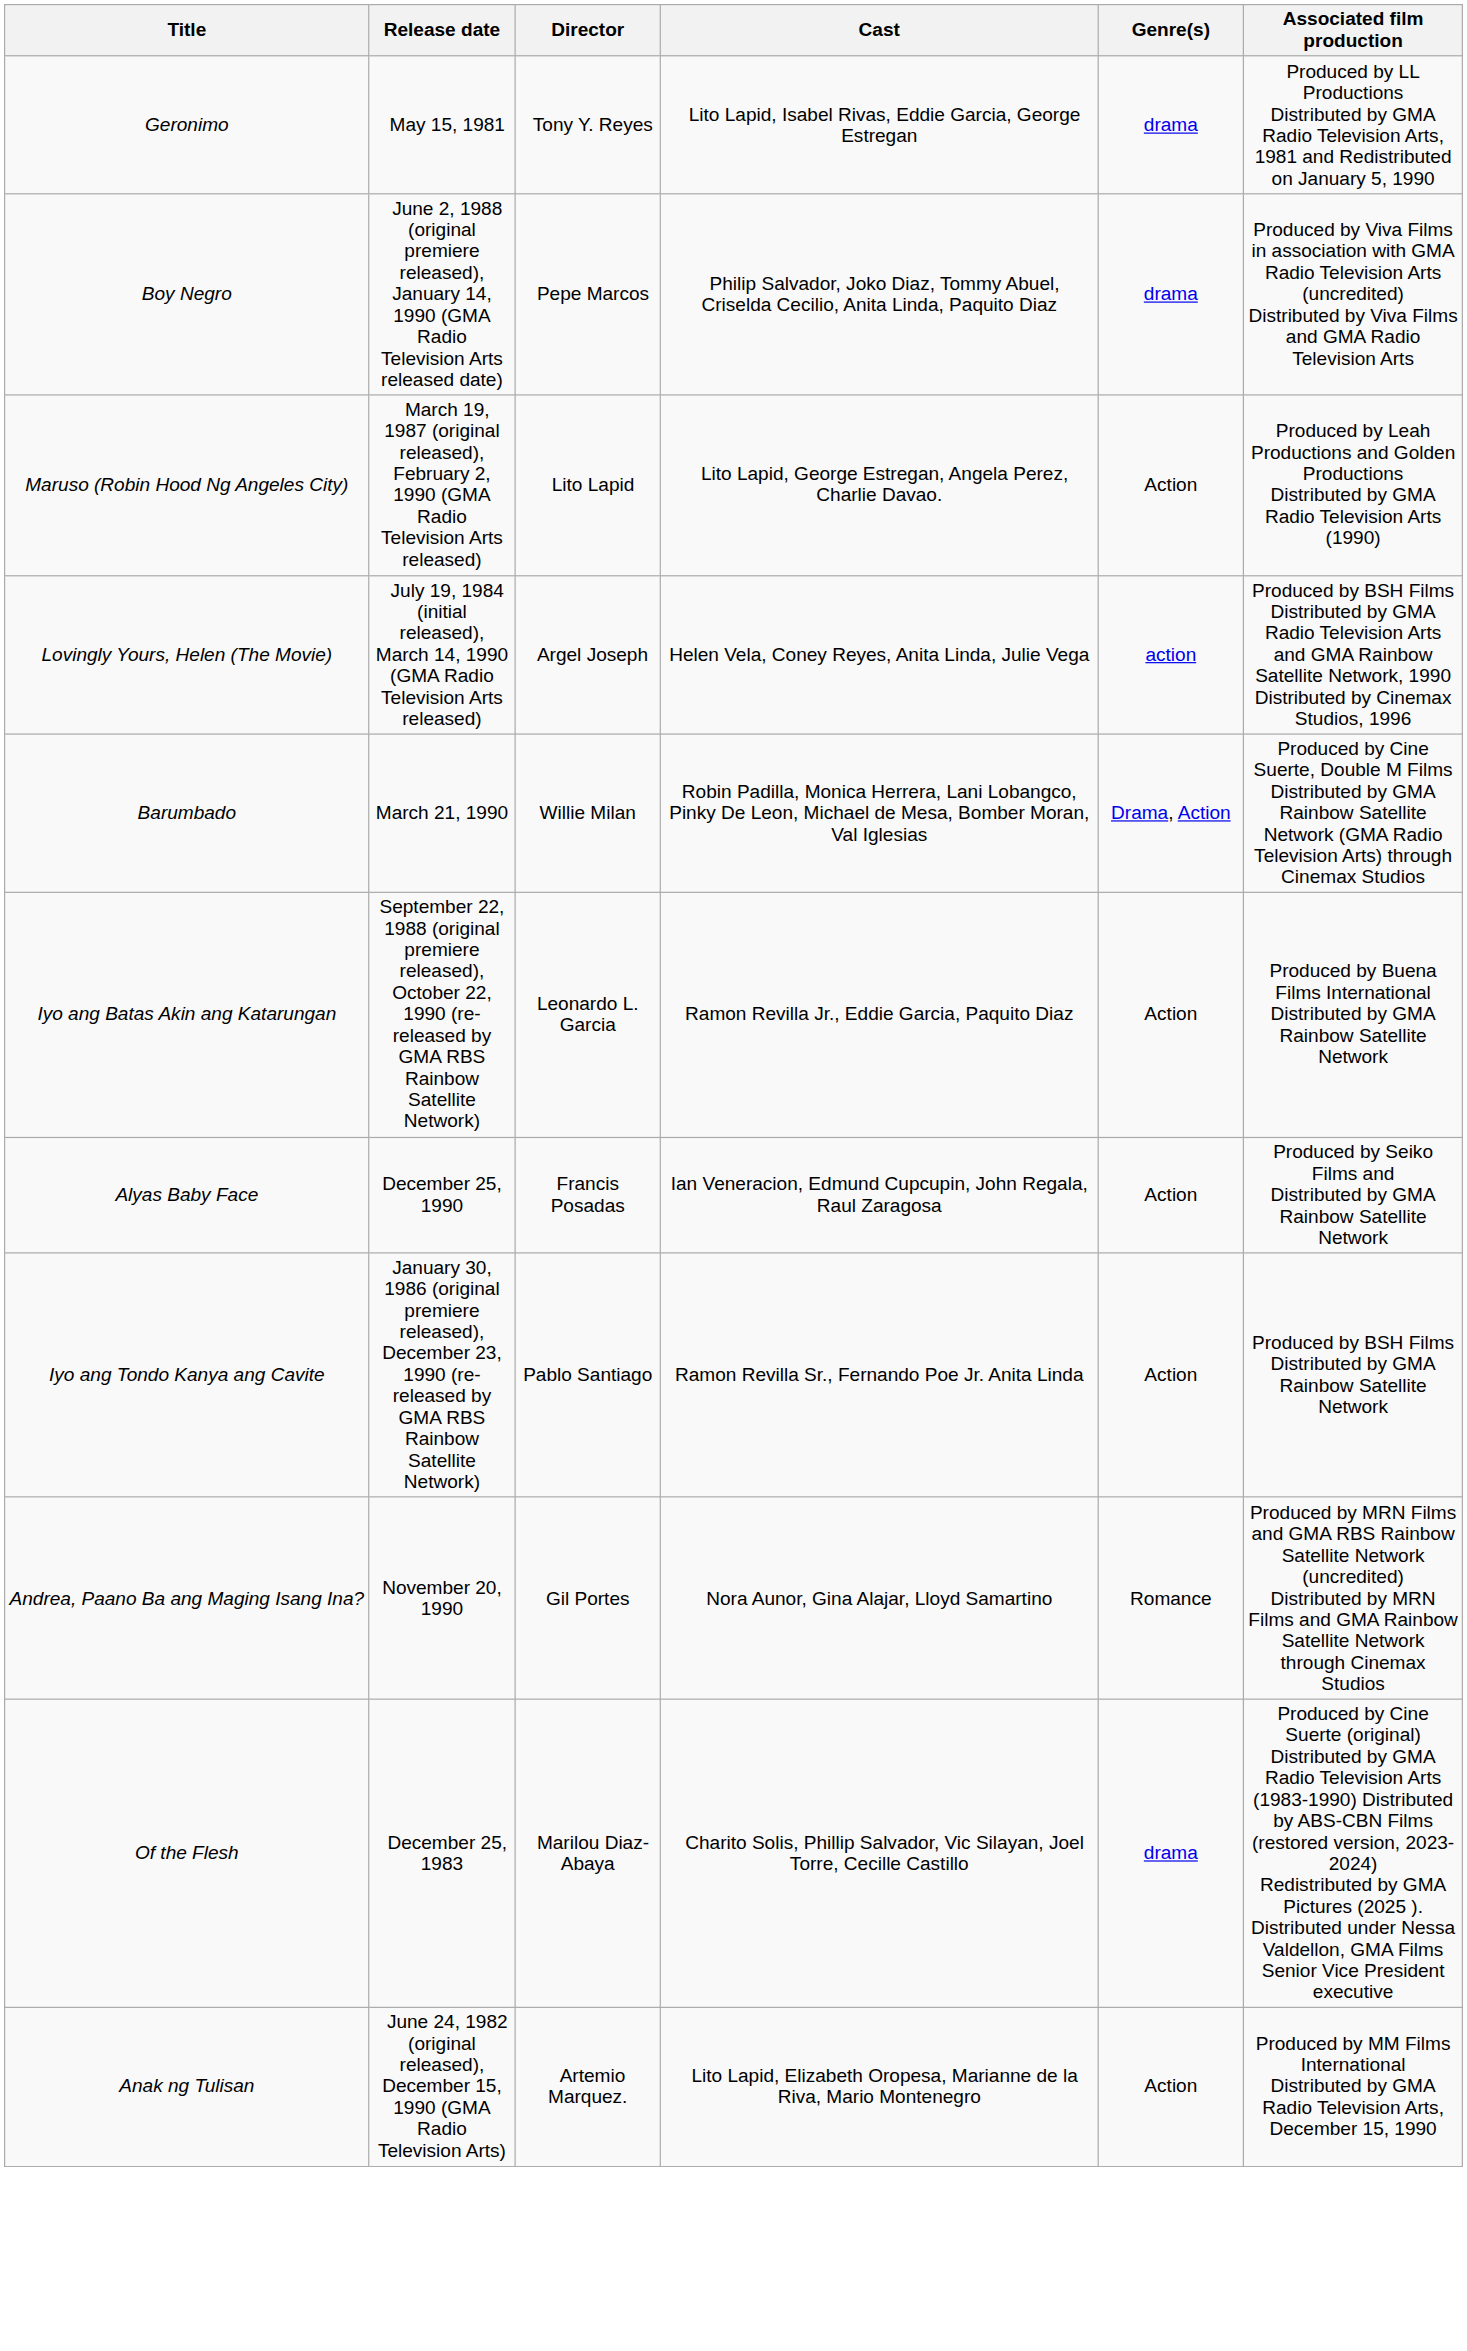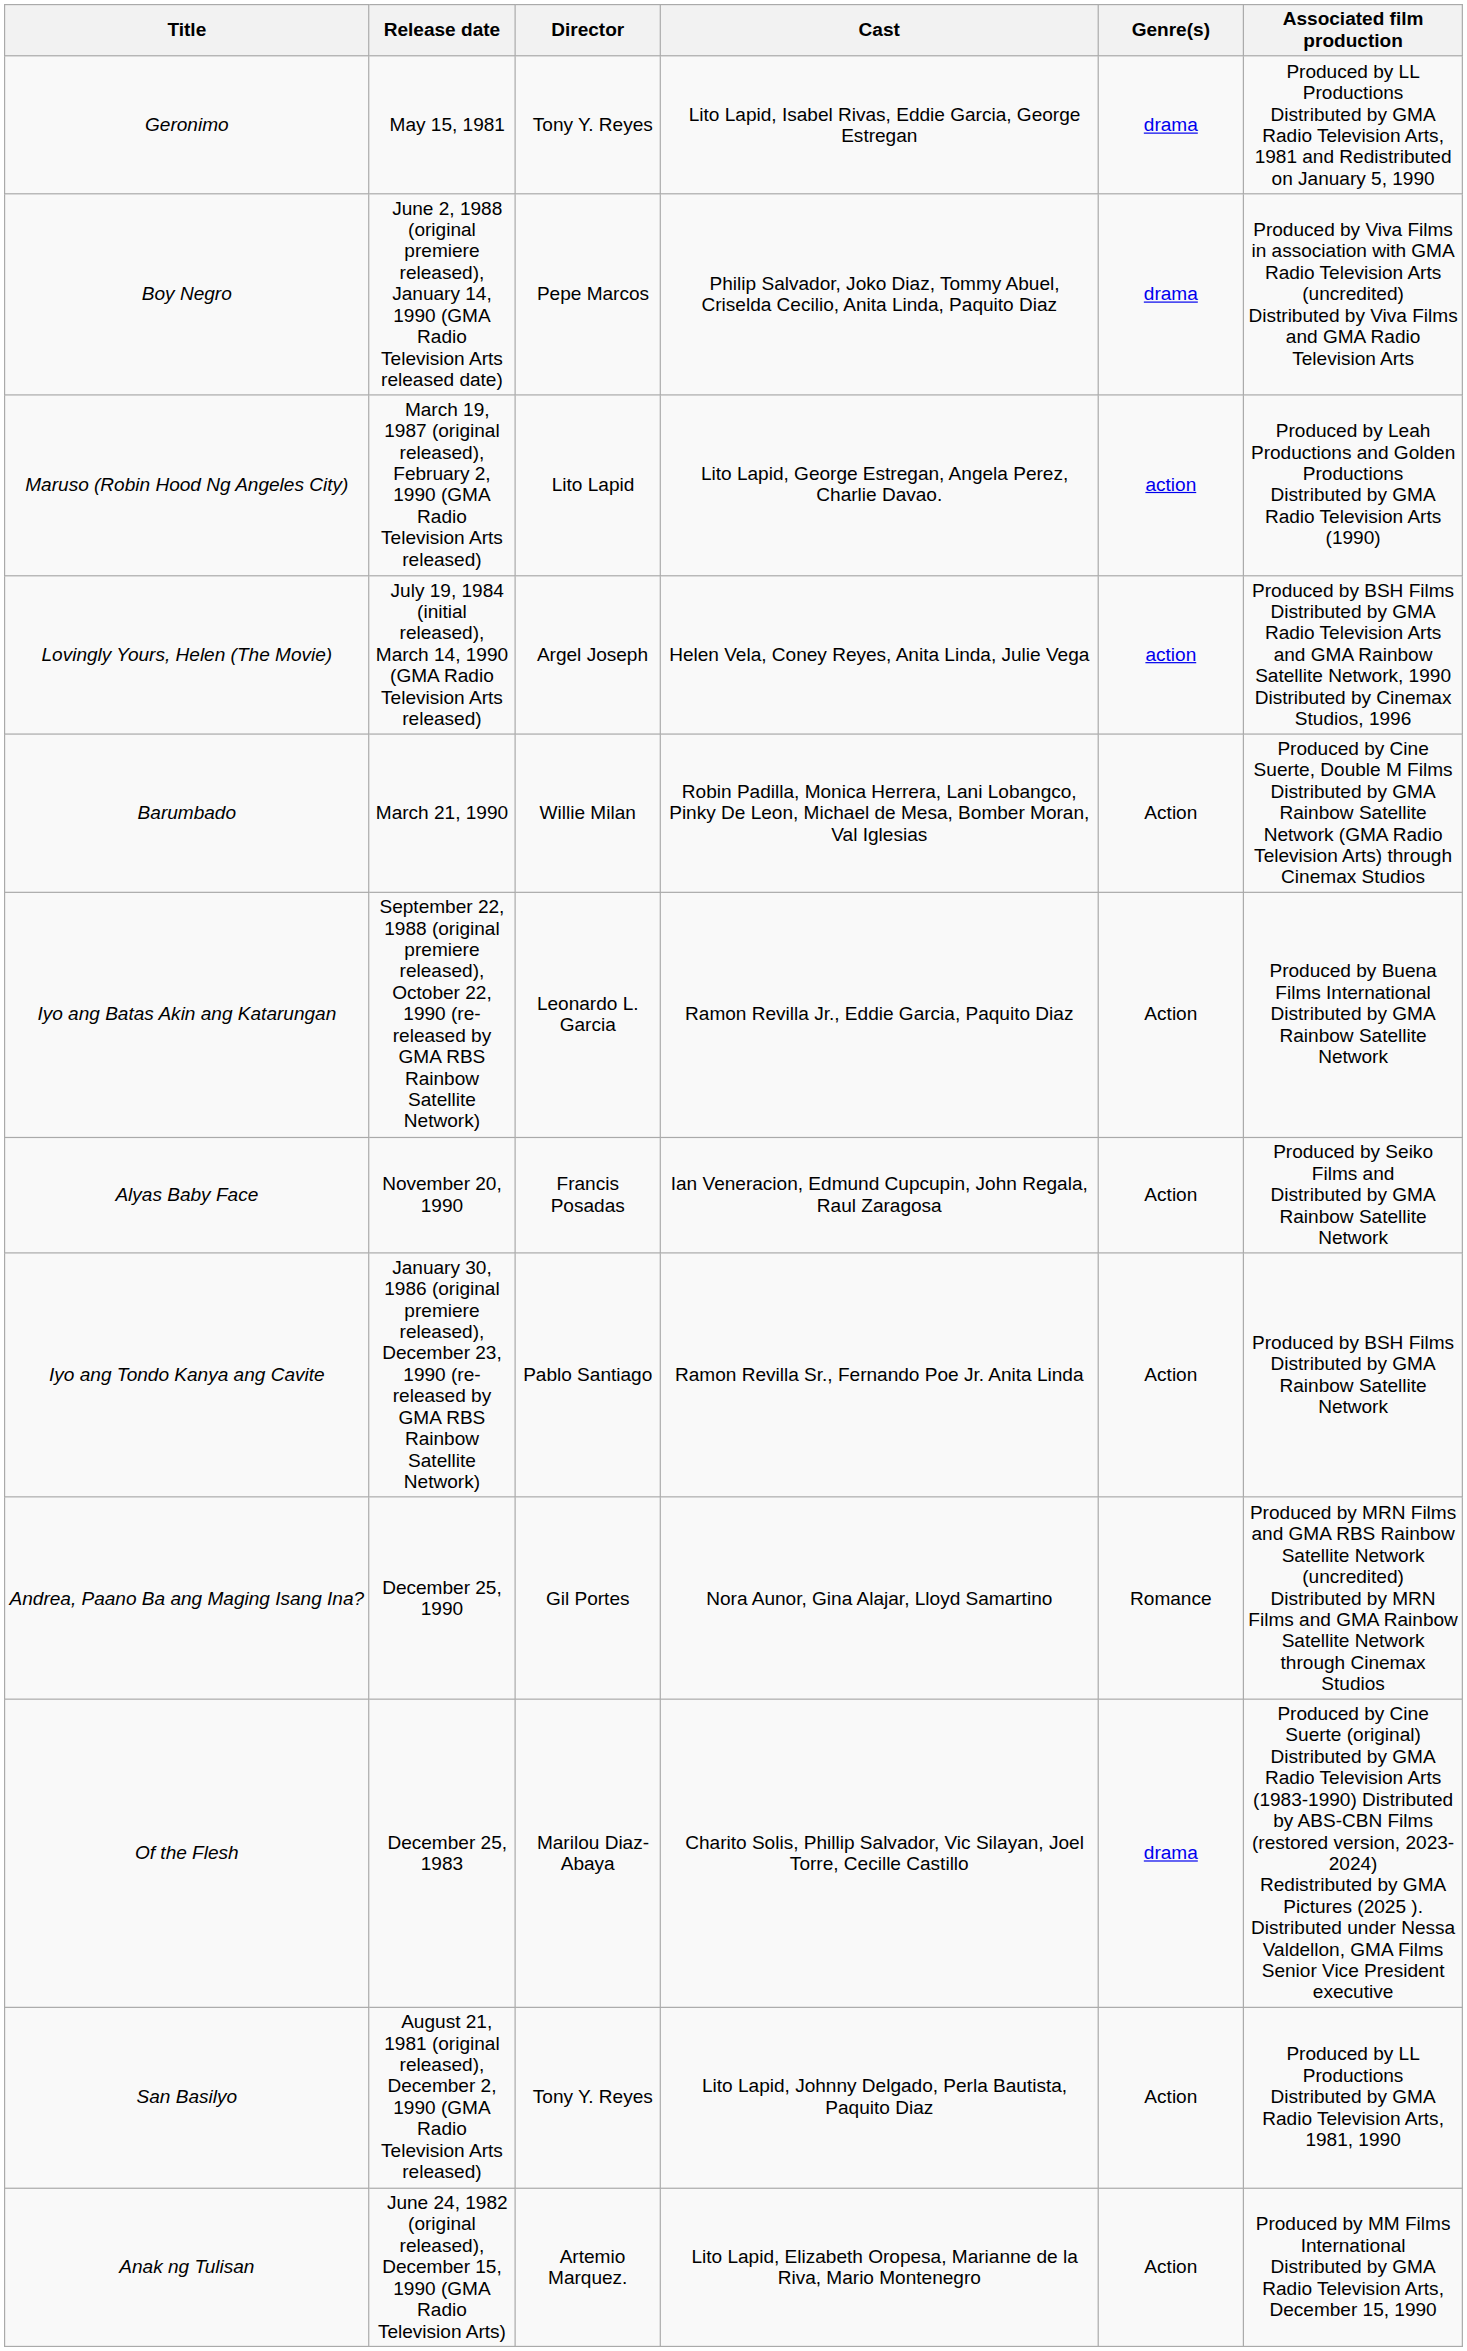(1171, 485) Action -> (1171, 485) action
(1171, 813) Drama, Action -> (1171, 813) Action
(442, 1194) December 25, 1990 -> (442, 1194) November 20, 1990
(442, 1597) November 20, 1990 -> (442, 1597) December 25, 1990
+ row: (187, 2097)
